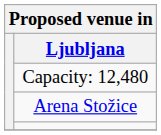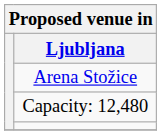(85, 77) Capacity: 12,480 -> (85, 77) Arena Stožice
(85, 106) Arena Stožice -> (85, 106) Capacity: 12,480
